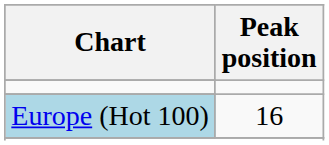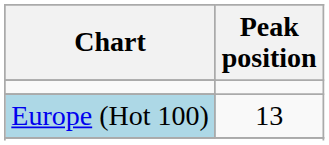(269, 115) 16 -> (269, 115) 13
